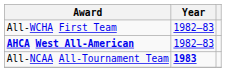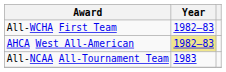(70, 44) bold -> (70, 44) normal
(194, 44) no background -> (194, 44) khaki background
(185, 59) bold -> (185, 59) normal
